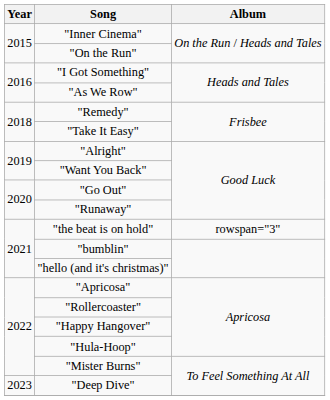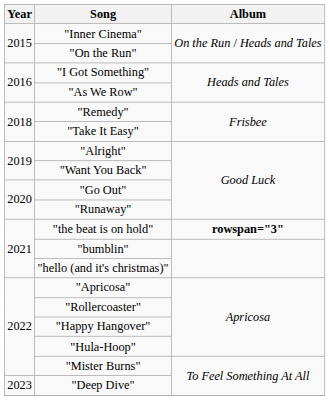(248, 229) normal -> (248, 229) bold
